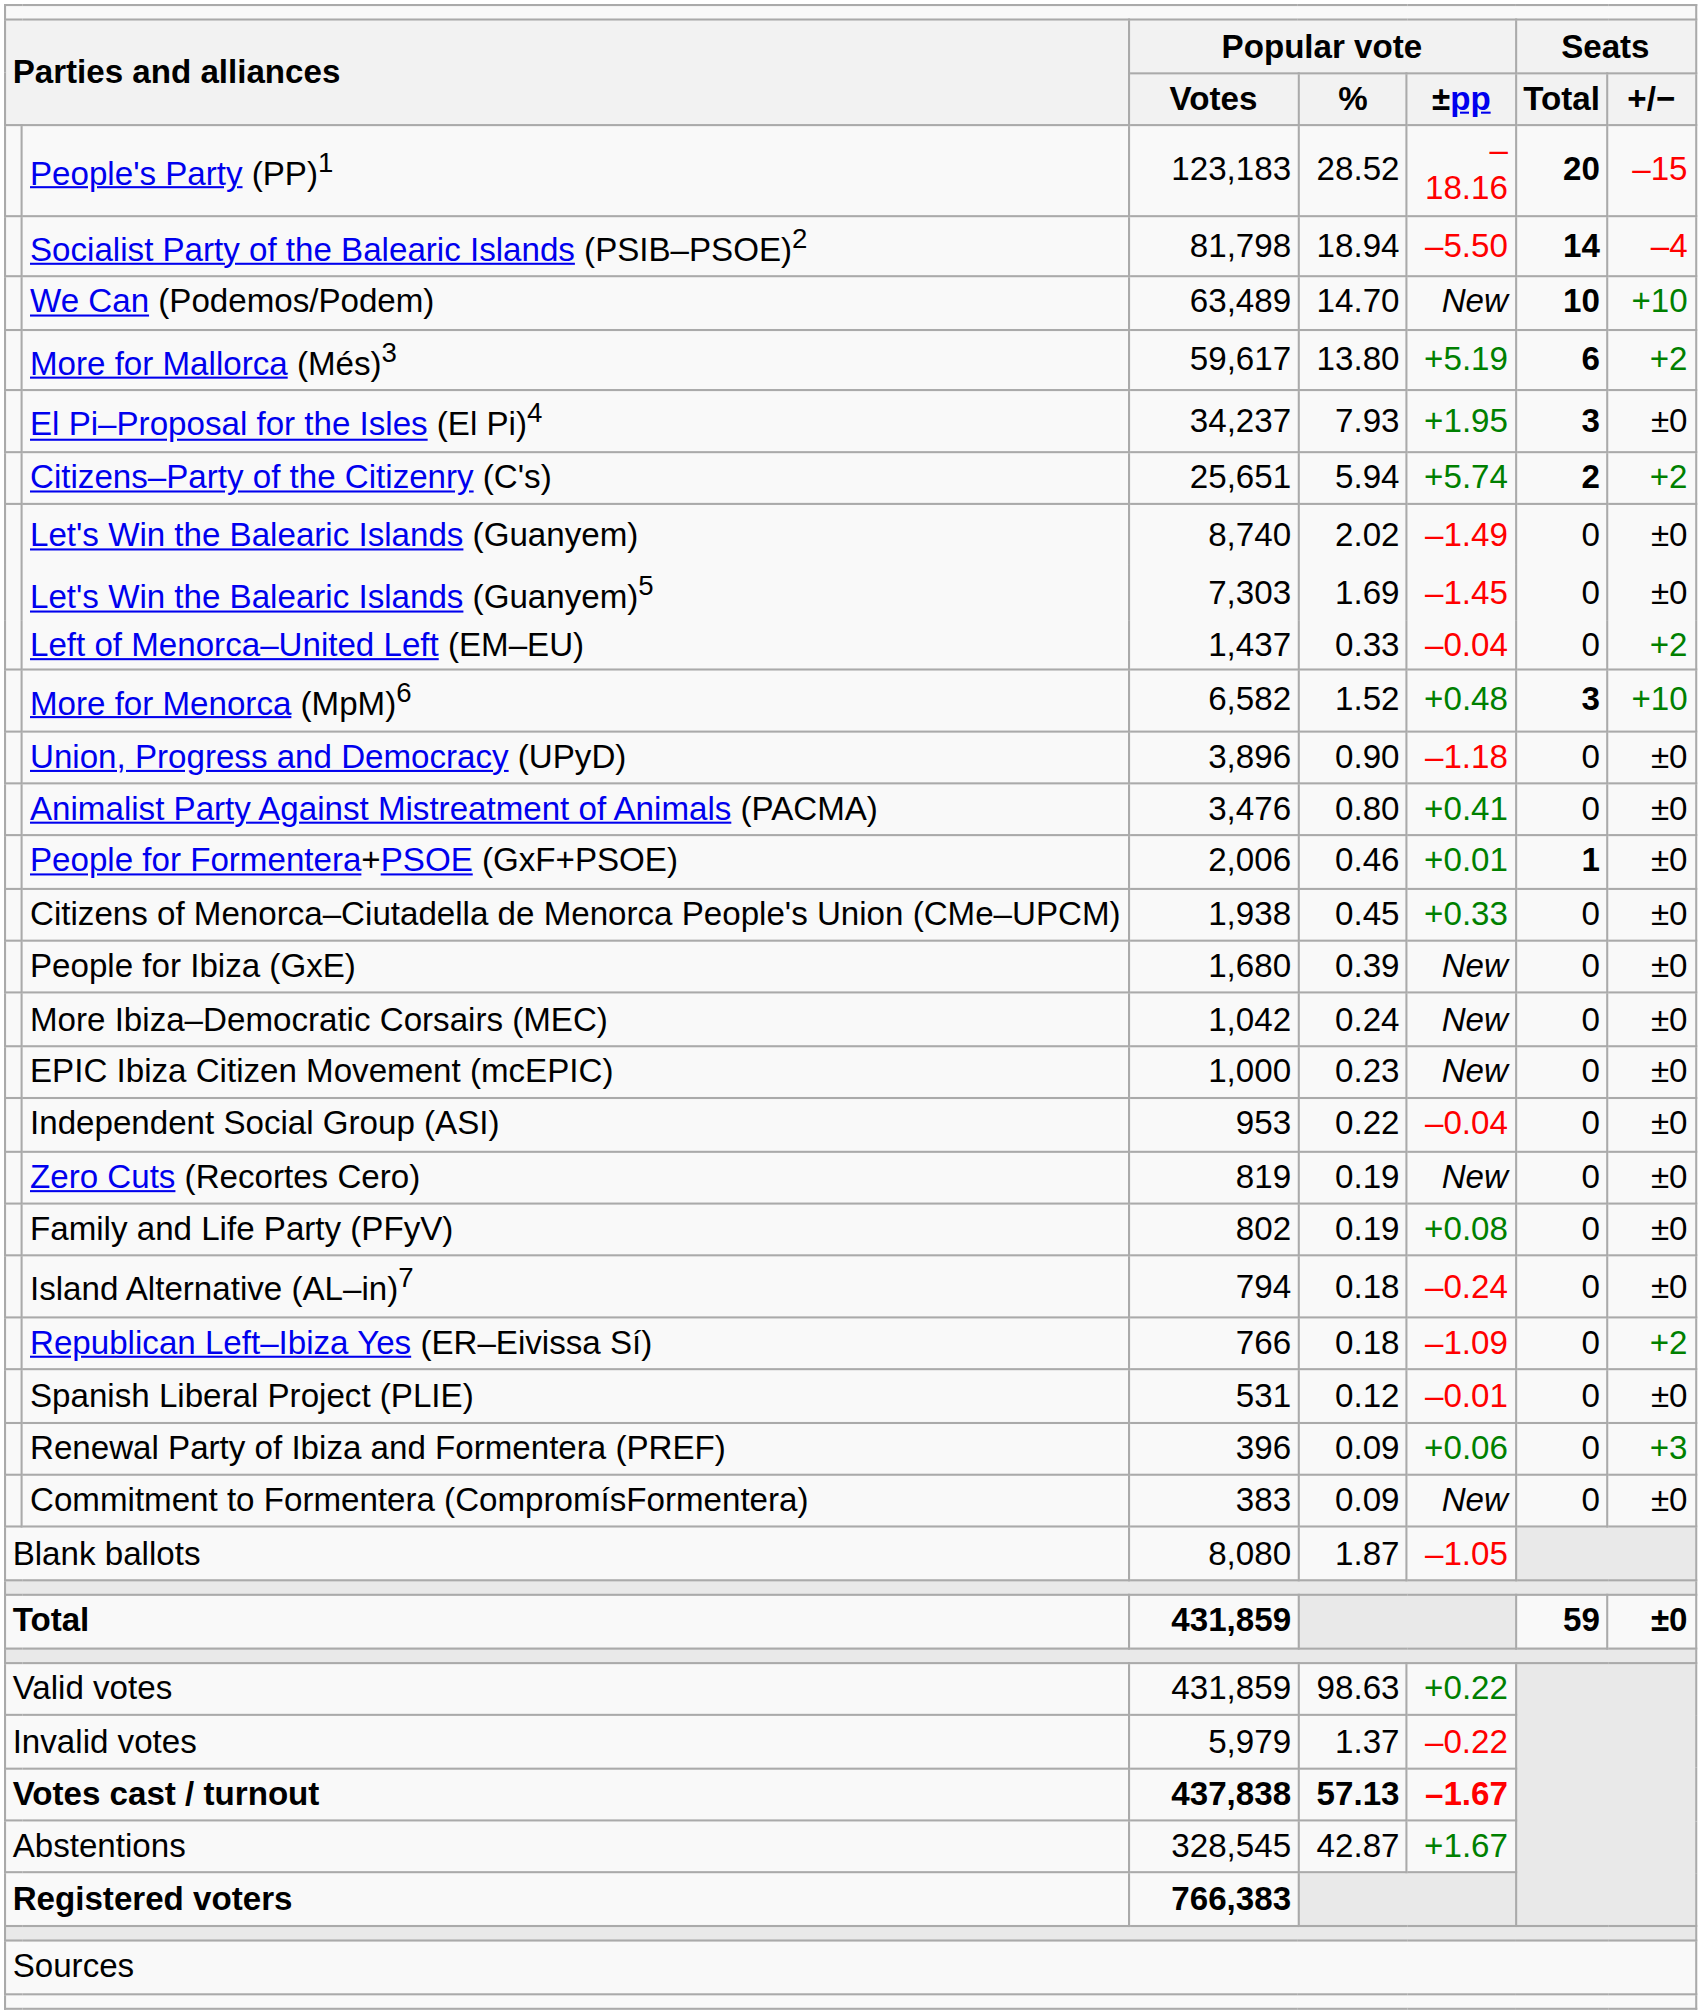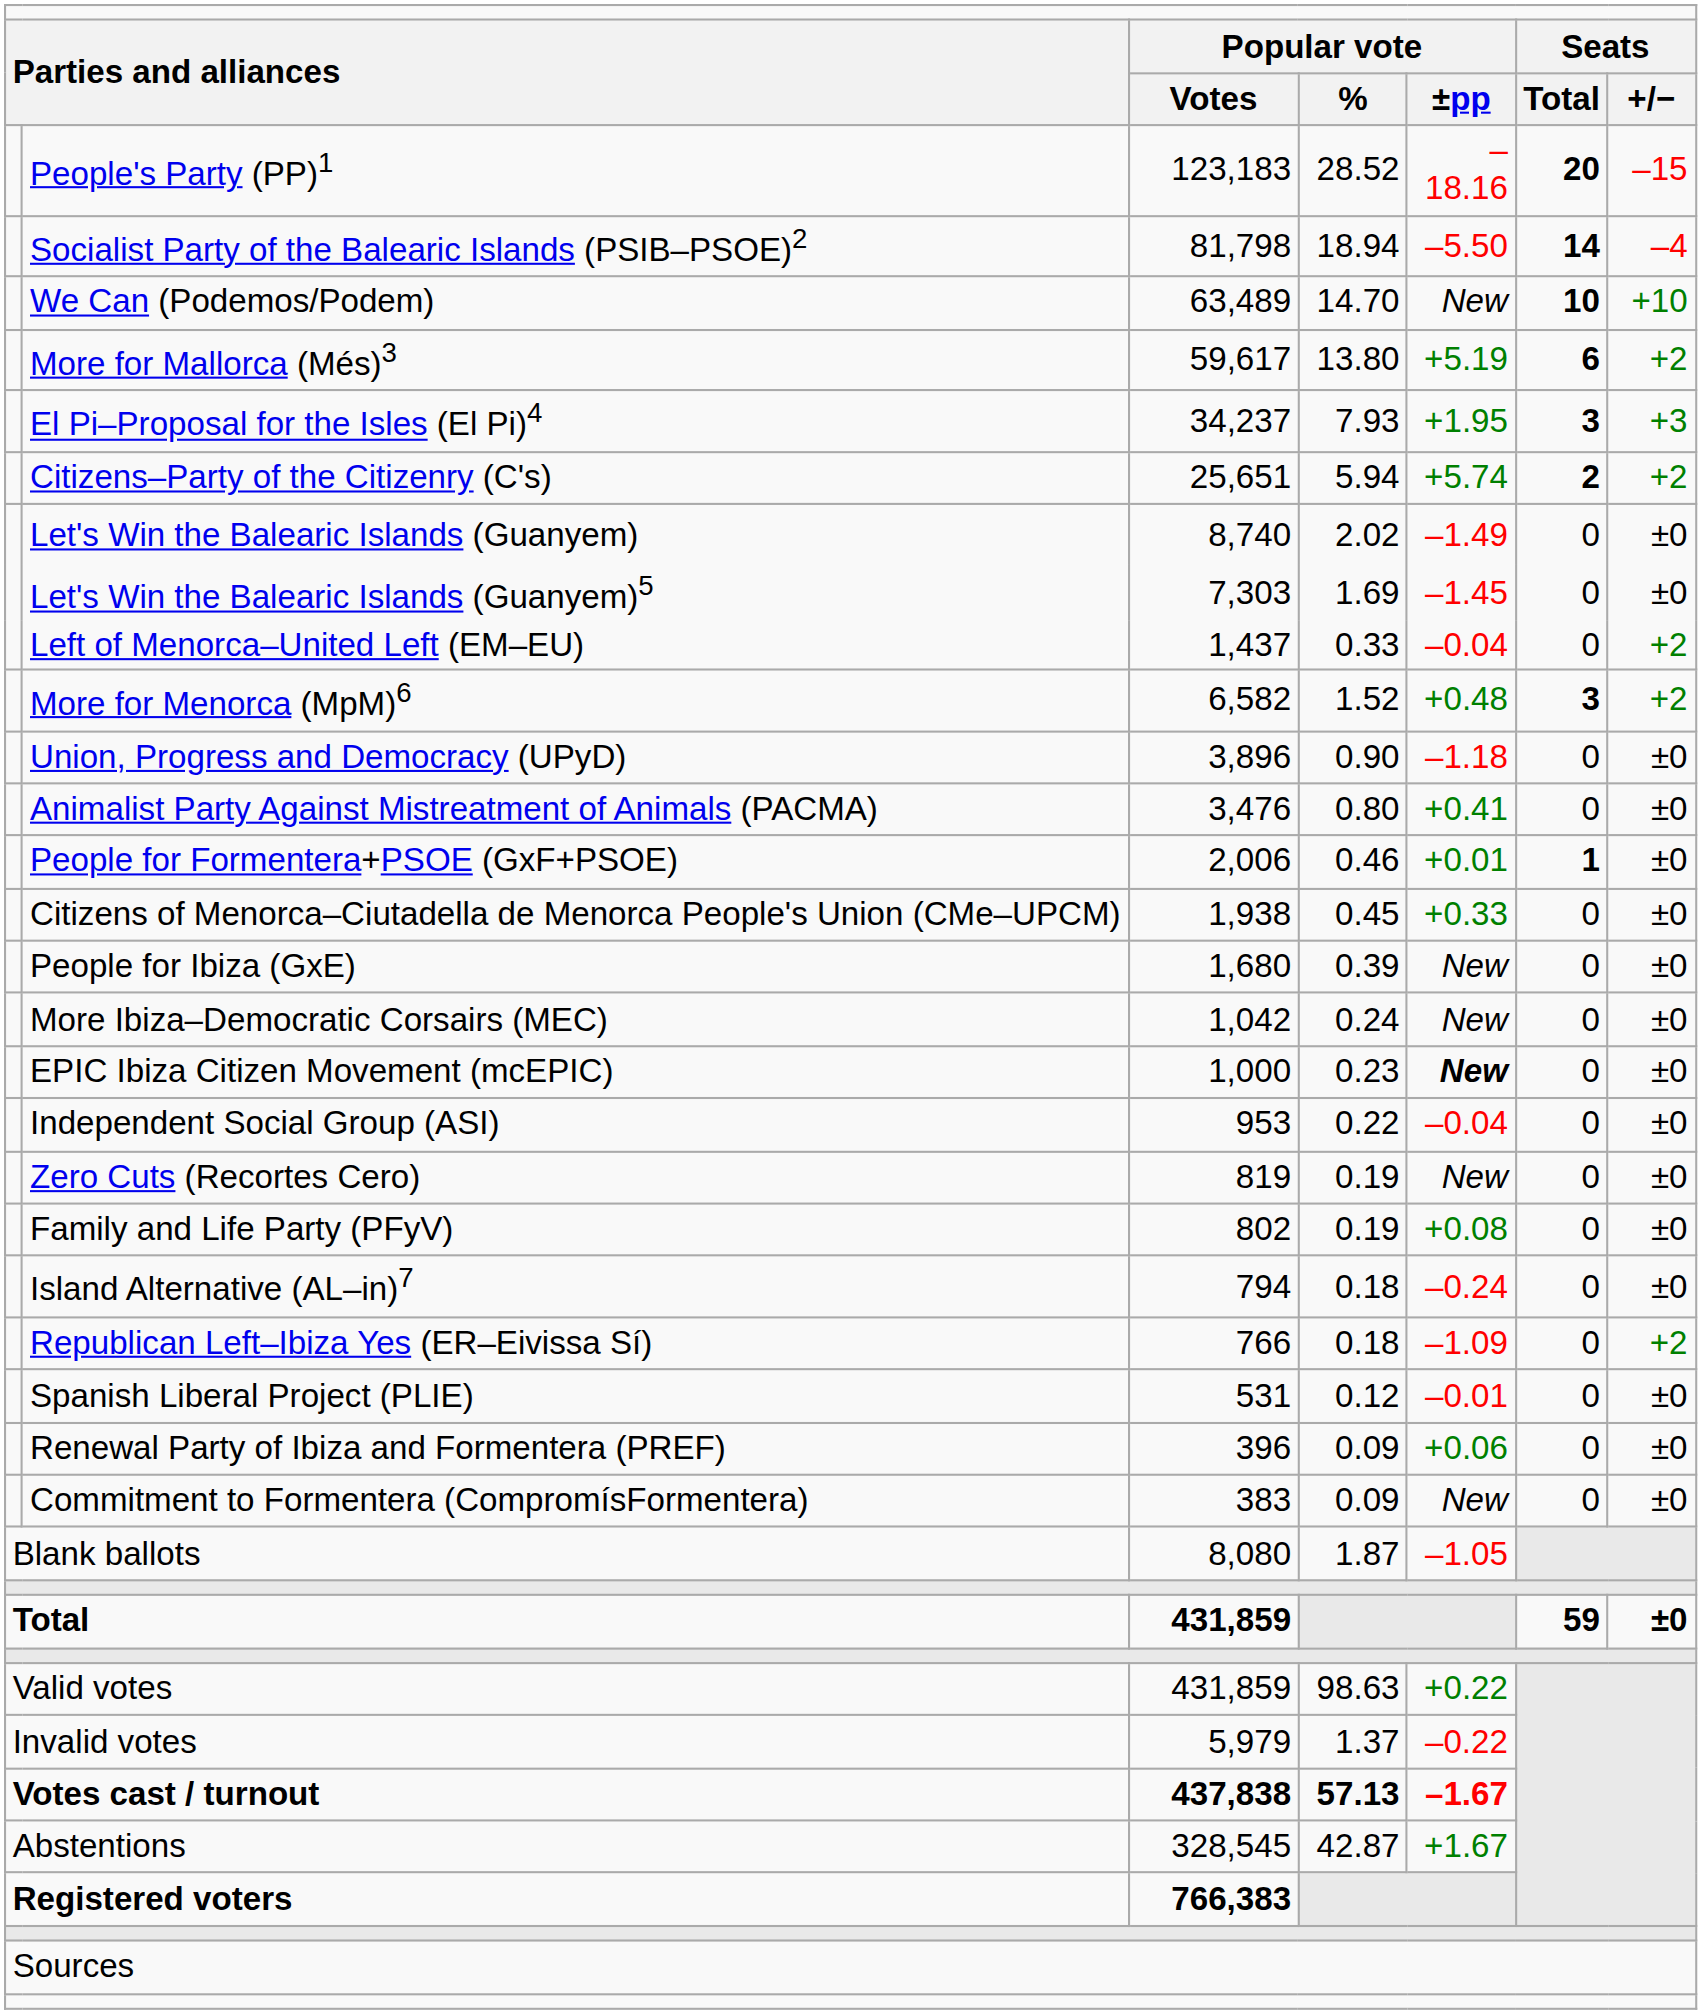(1669, 420) ±0 -> (1669, 420) +3
(1659, 699) +10 -> (1669, 699) +2
(1475, 1071) normal -> (1474, 1071) bold
(1669, 1448) +3 -> (1669, 1448) ±0
